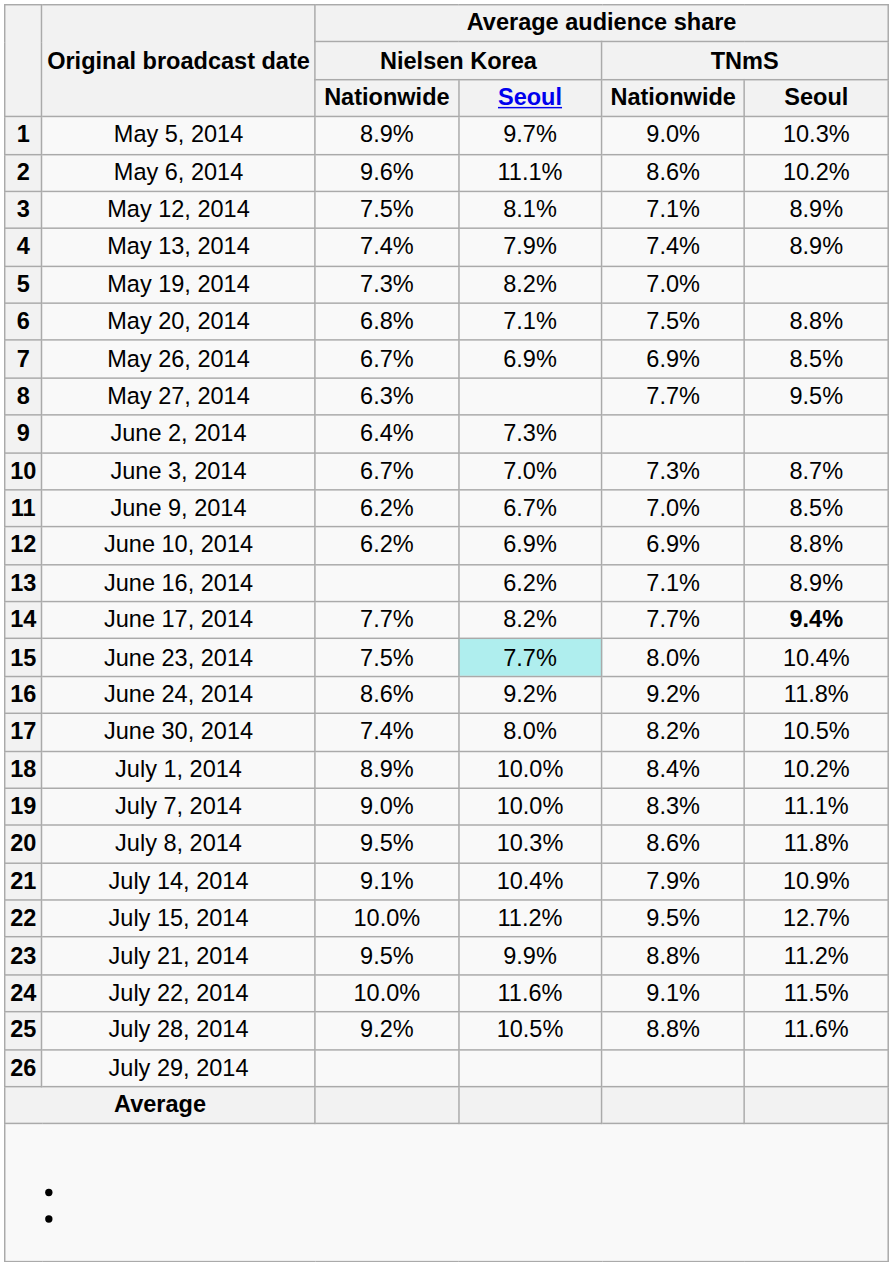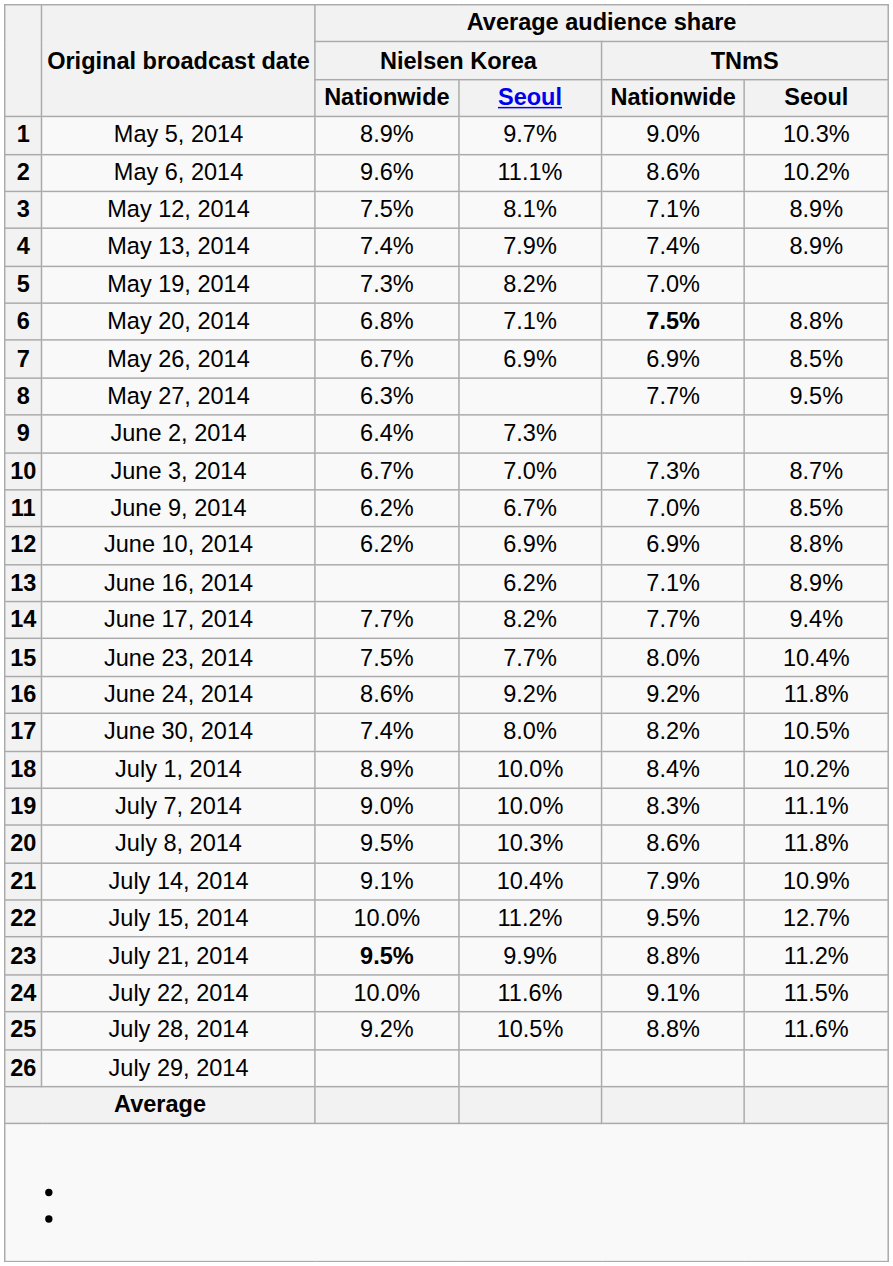(673, 321) normal -> (673, 321) bold
(816, 619) bold -> (816, 619) normal
(530, 657) paleturquoise background -> (530, 657) no background
(387, 955) normal -> (387, 955) bold
